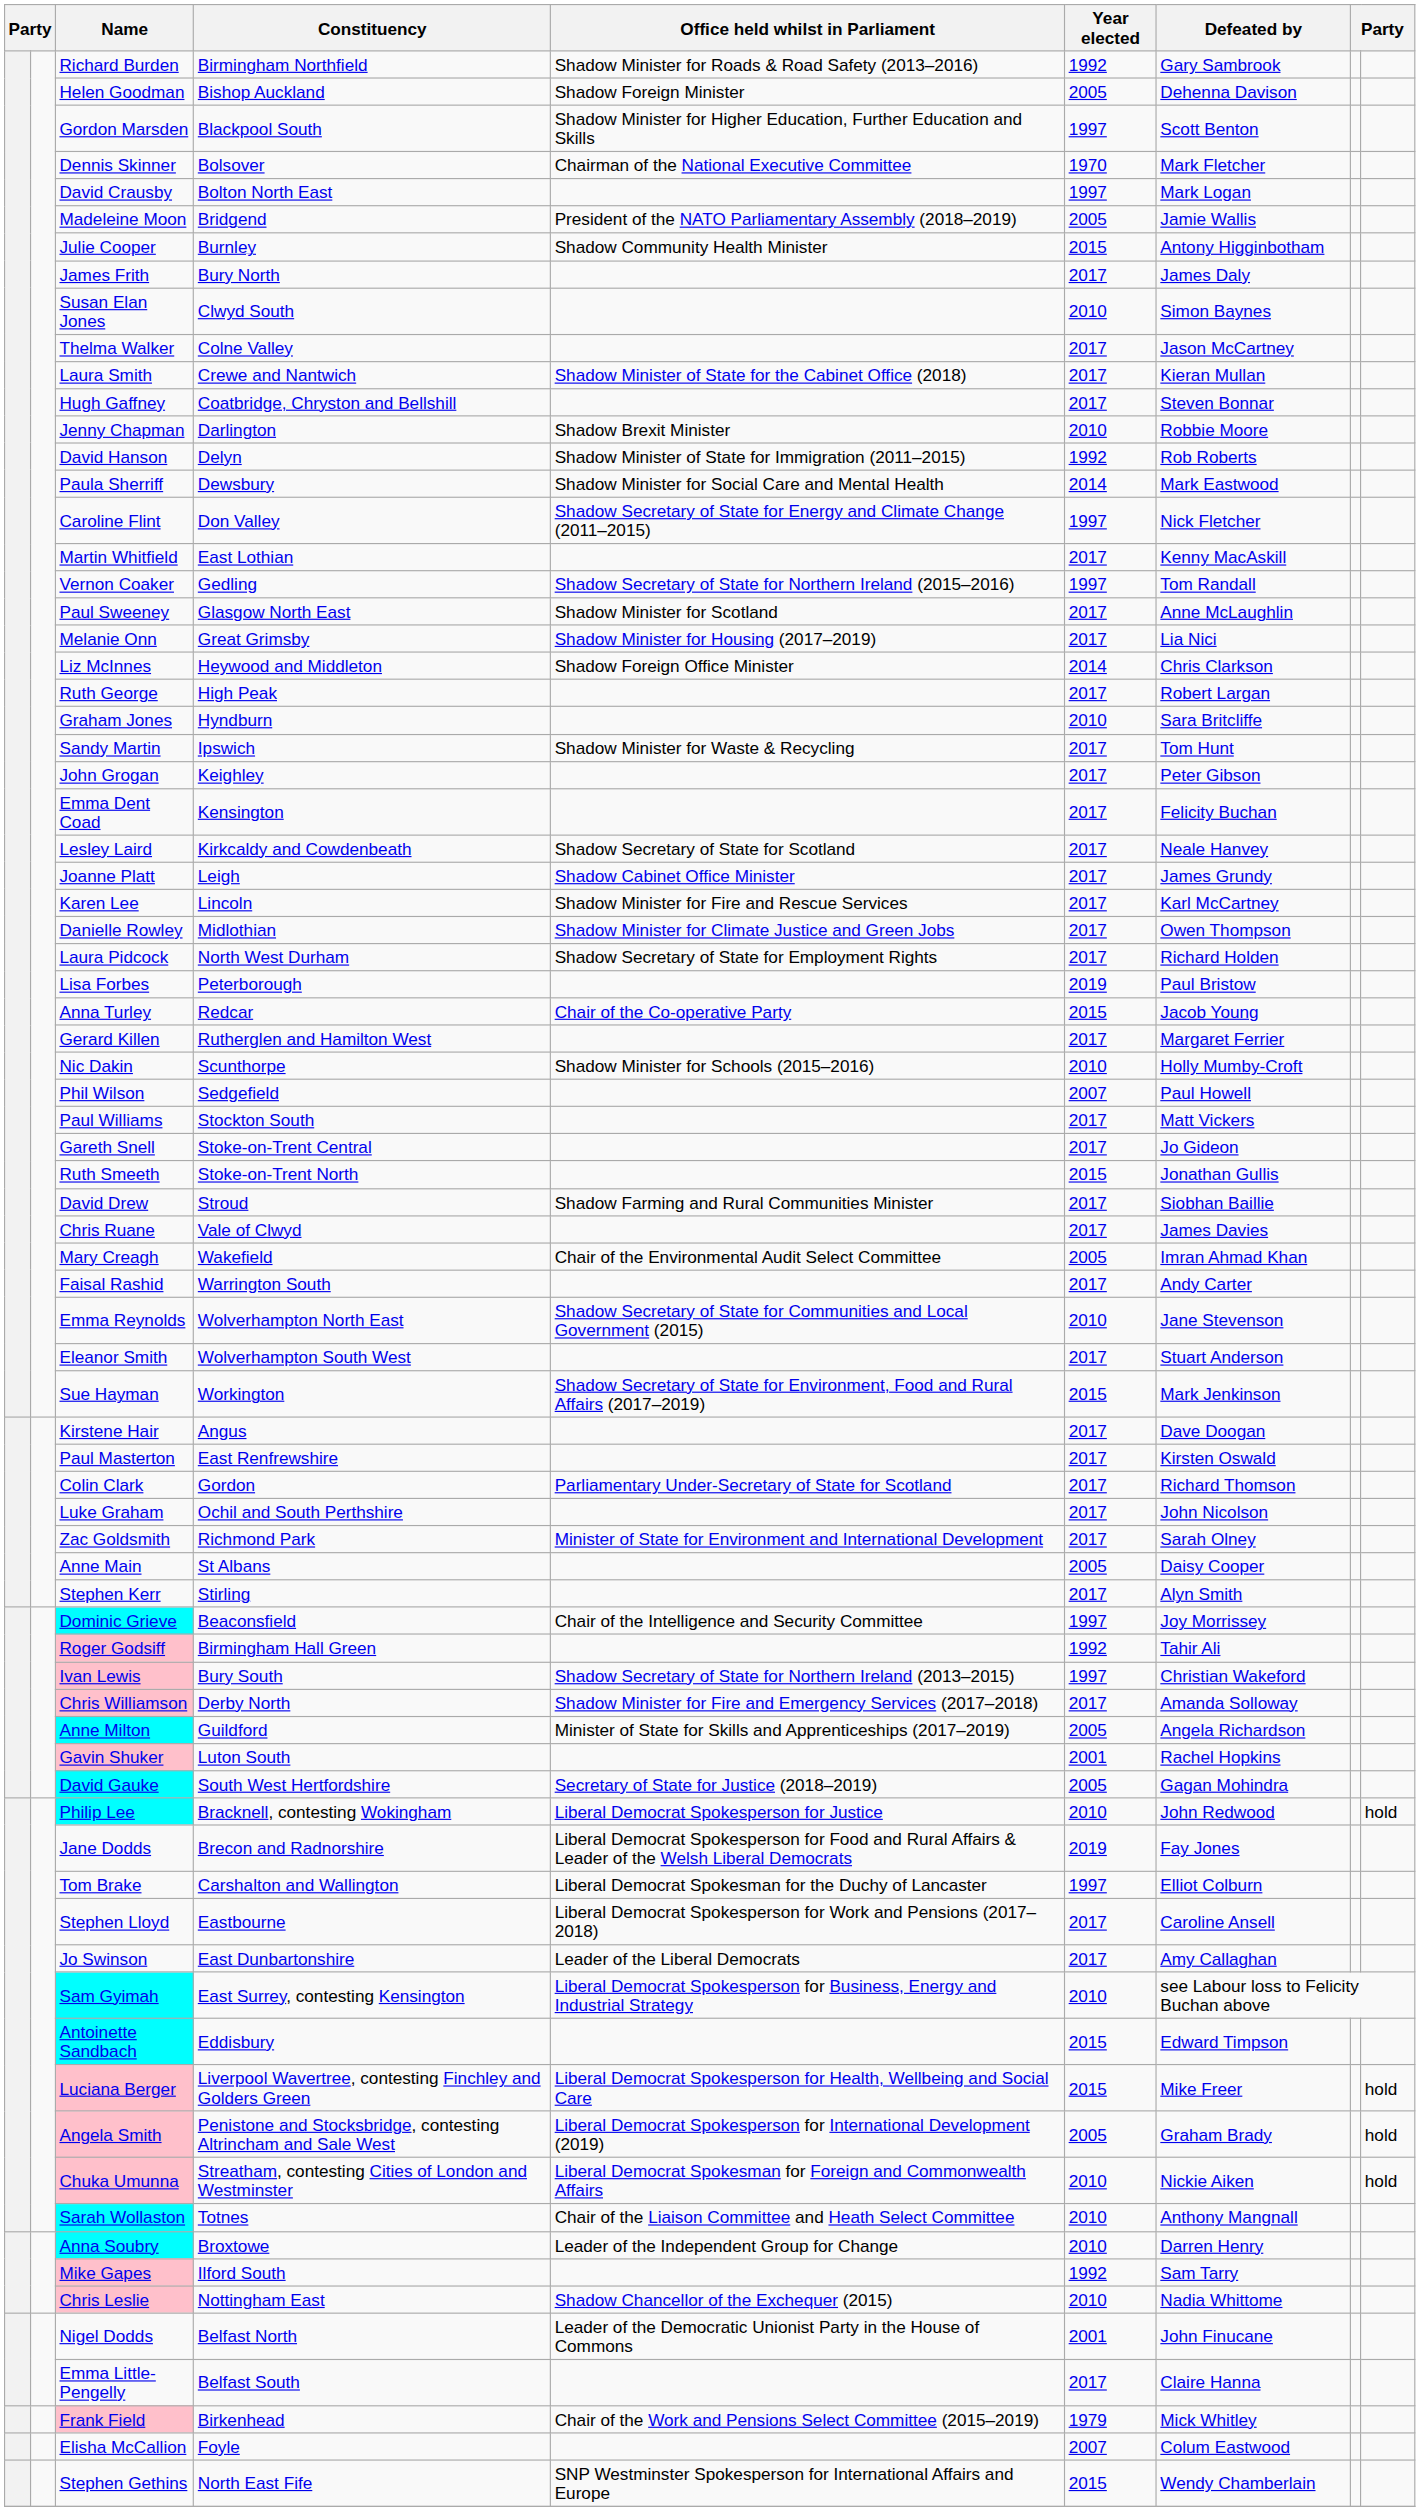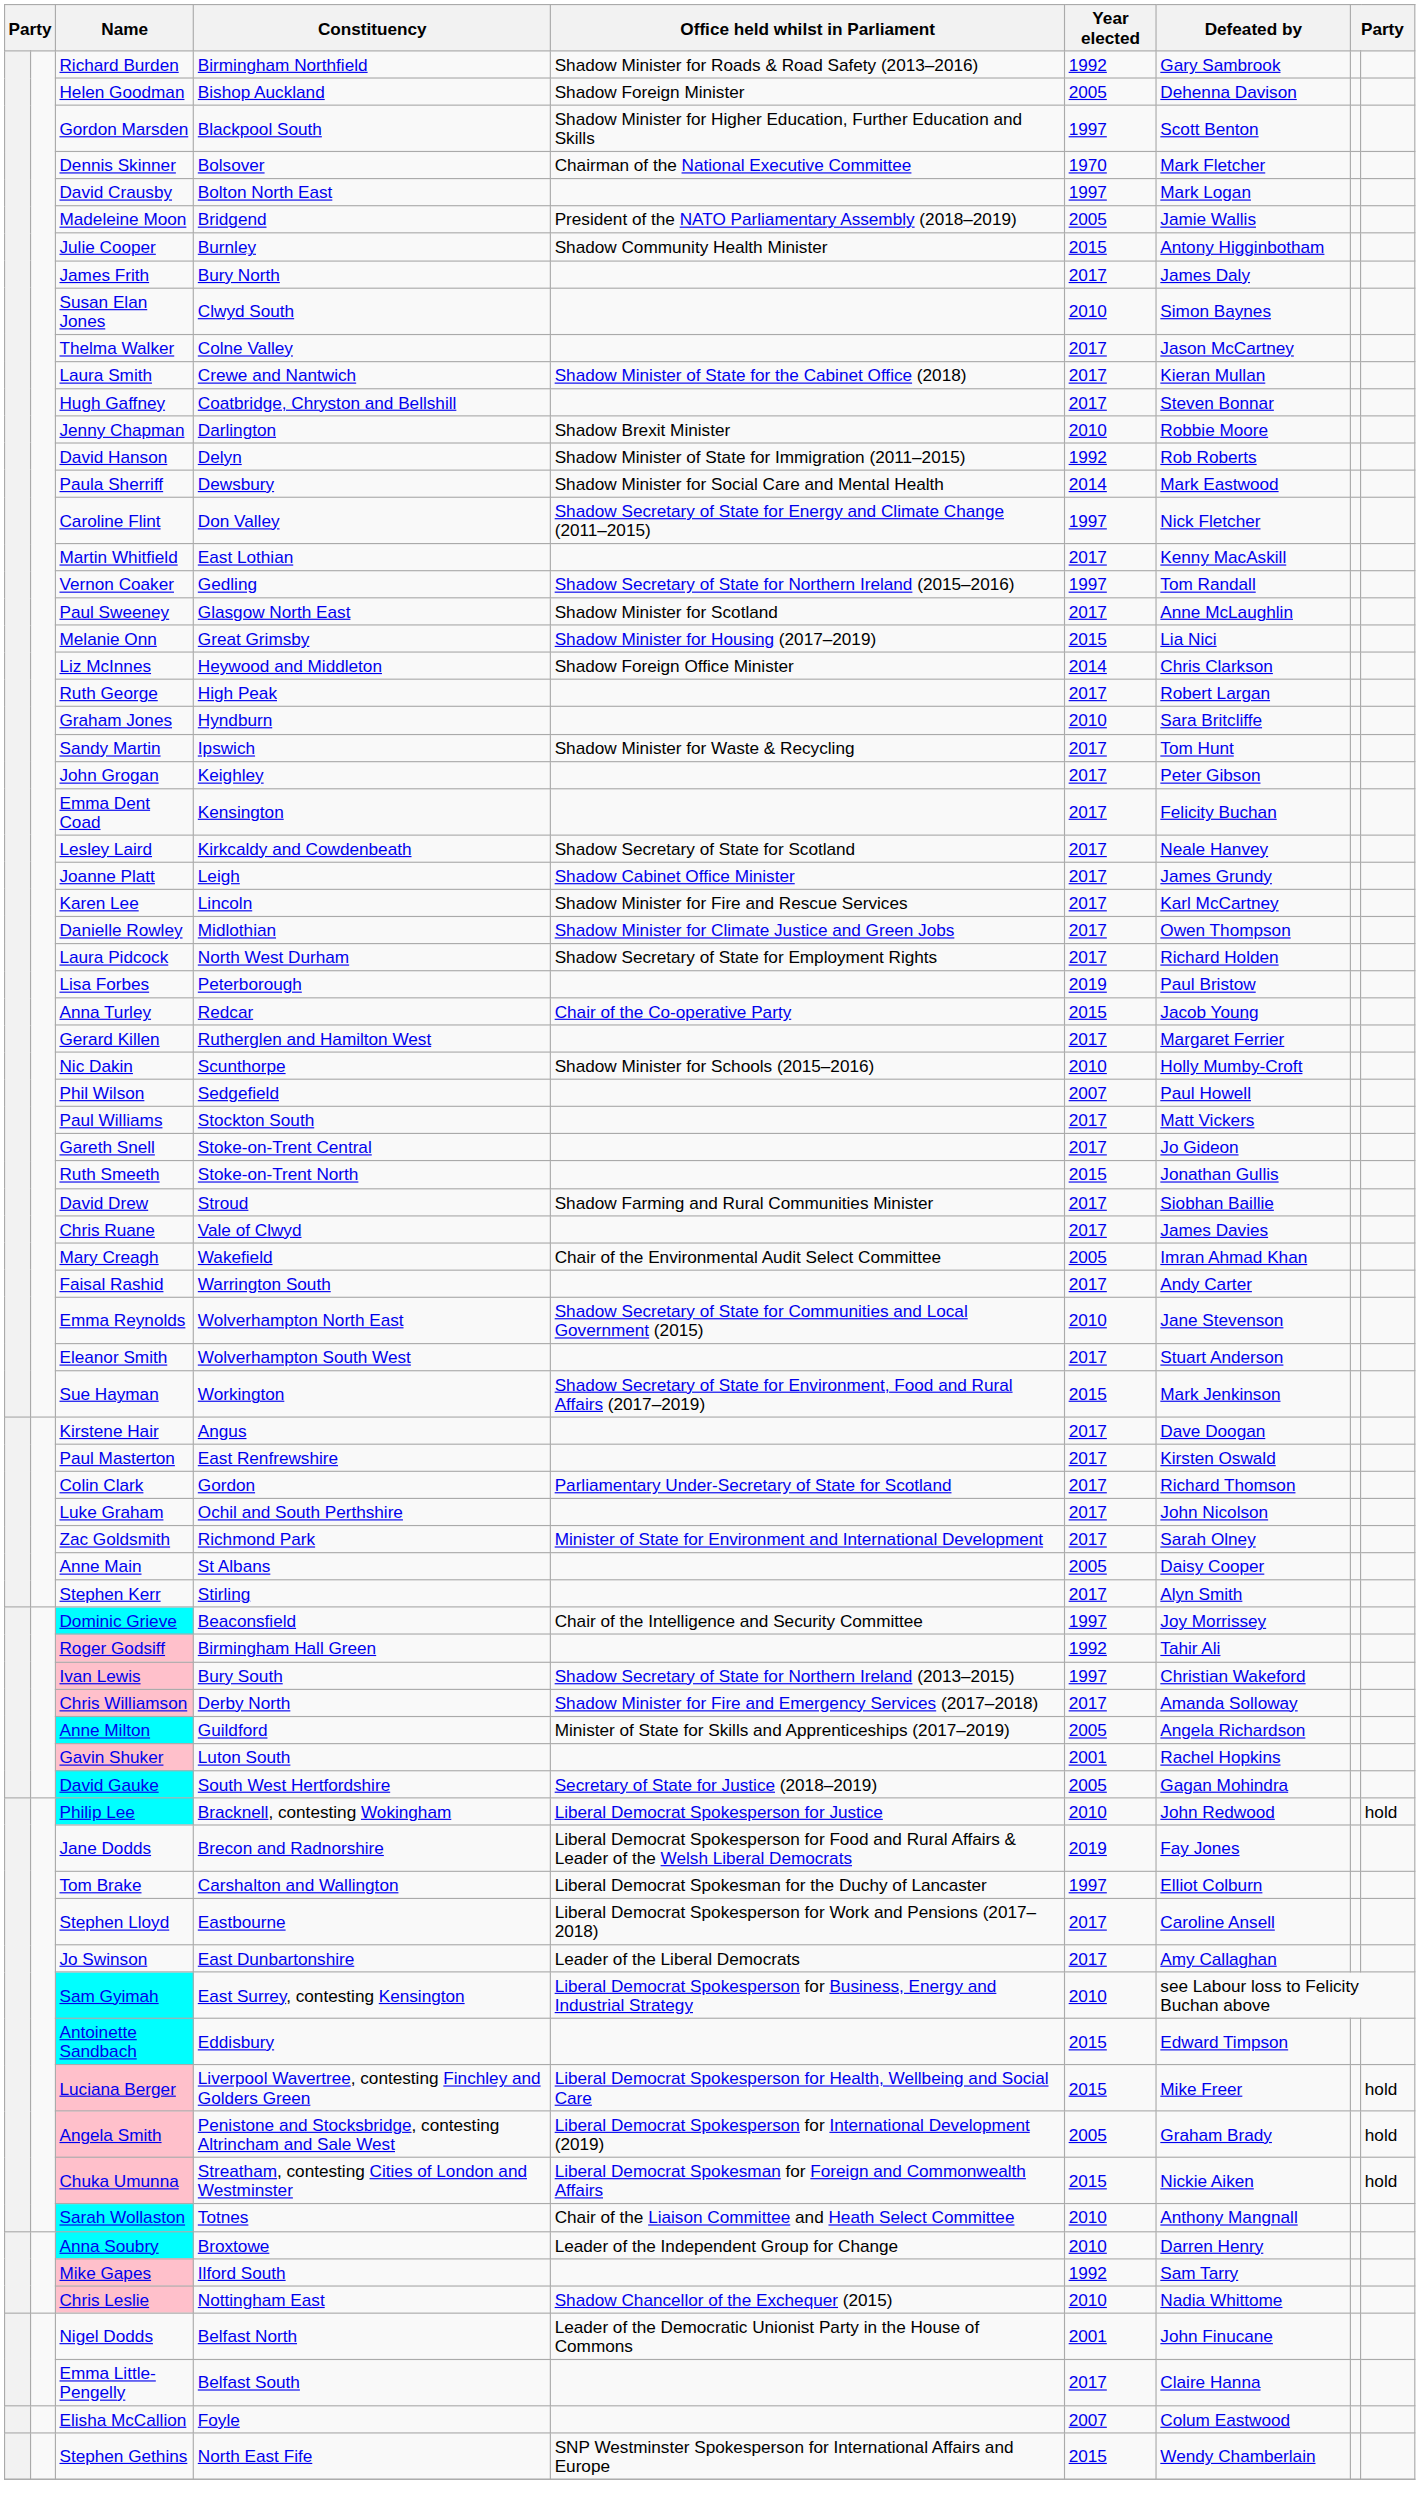(1088, 639) 2017 -> (1088, 639) 2015
(1088, 2181) 2010 -> (1088, 2181) 2015
- row: (102, 2419)
